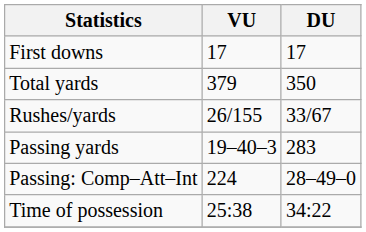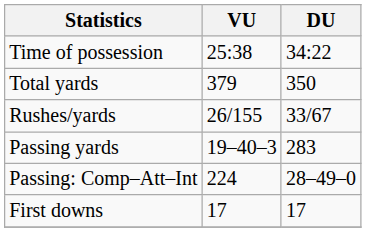rows swapped: (56, 52) <-> (86, 210)
